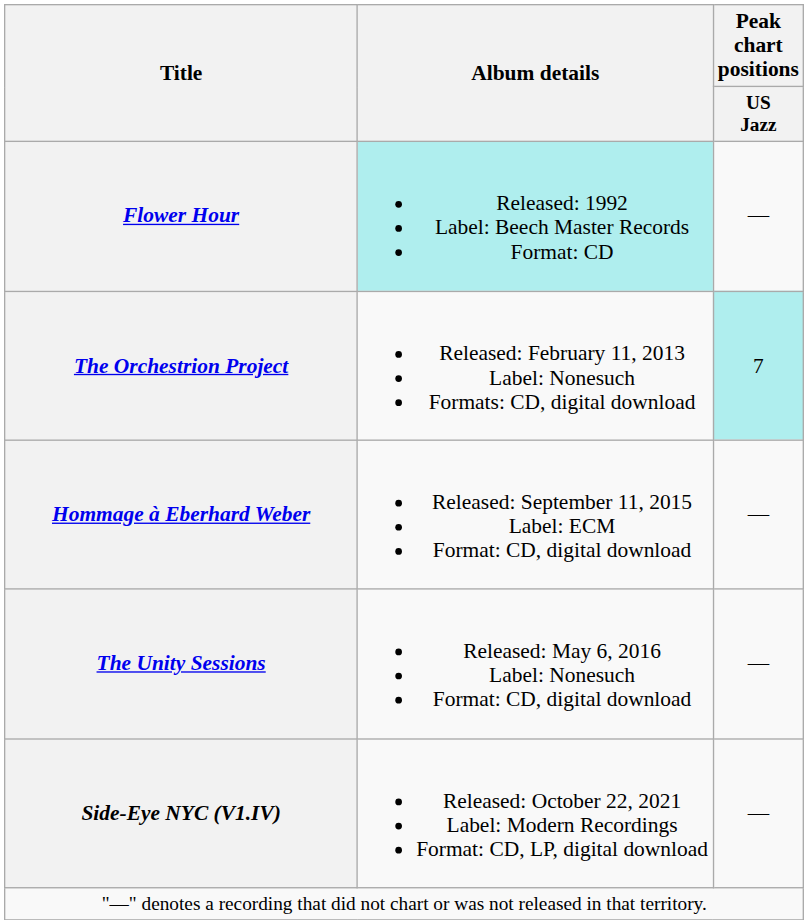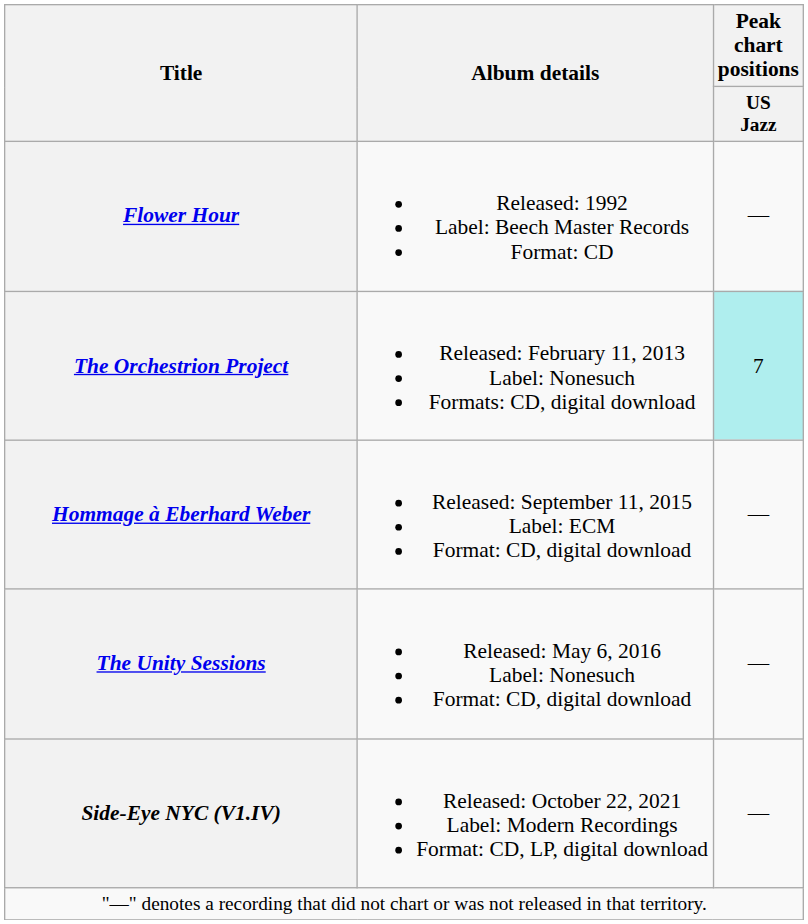(535, 228) paleturquoise background -> (535, 228) no background
